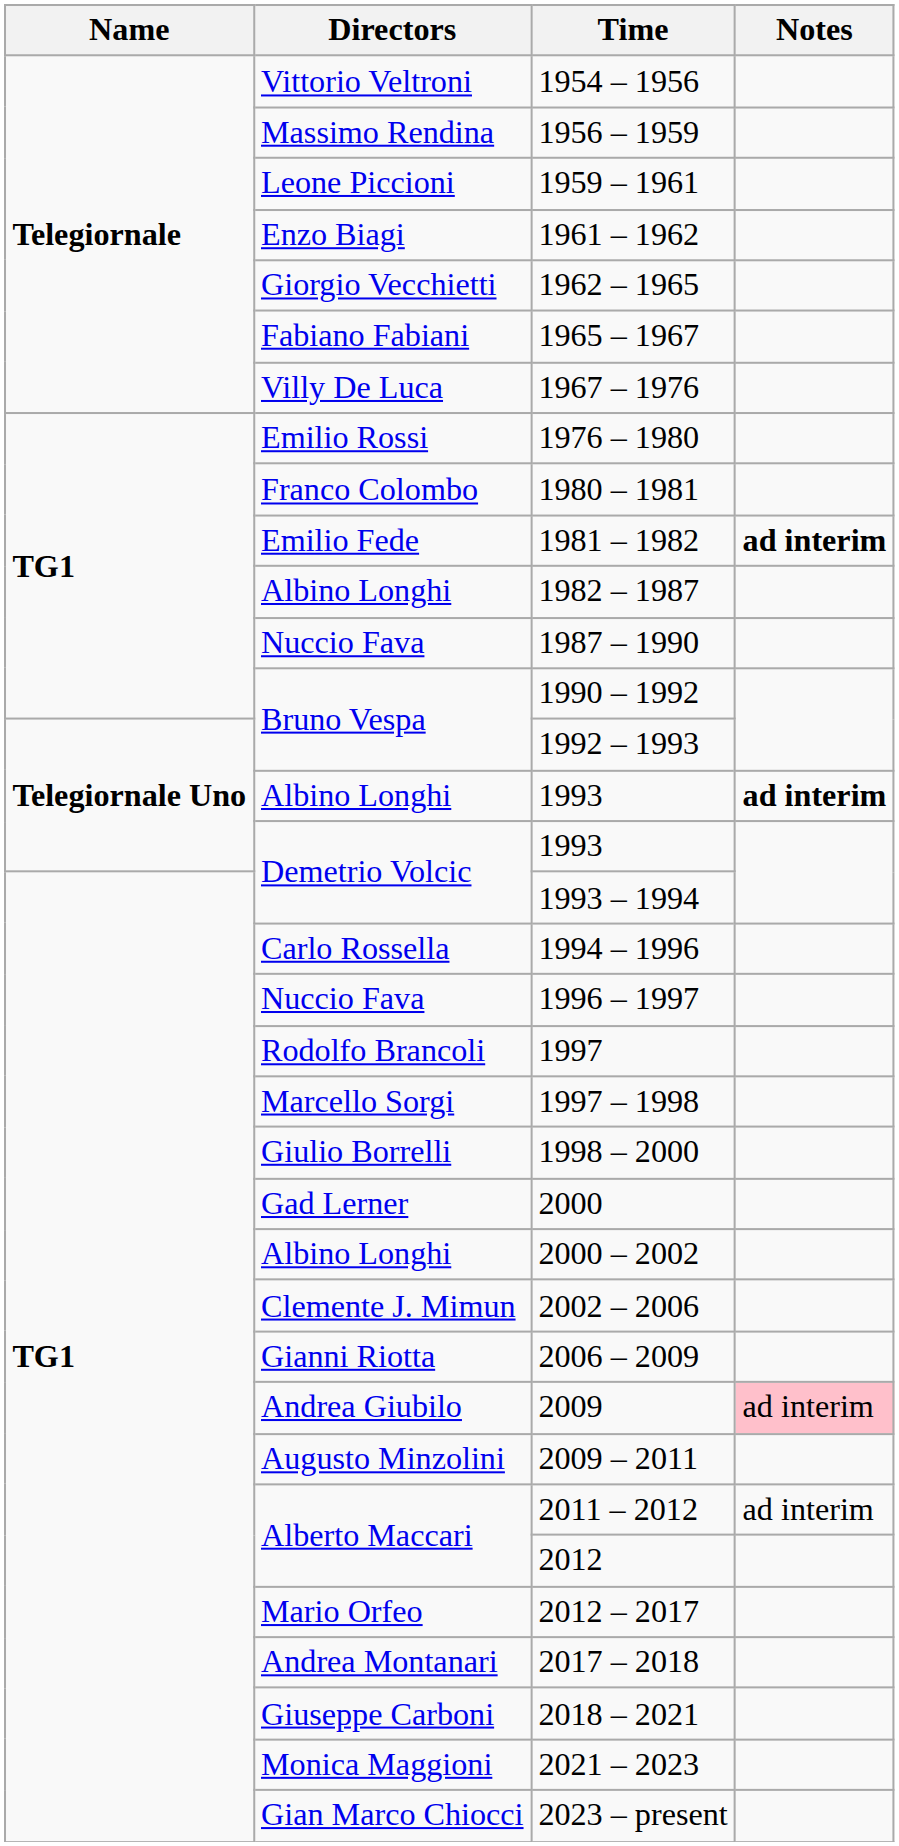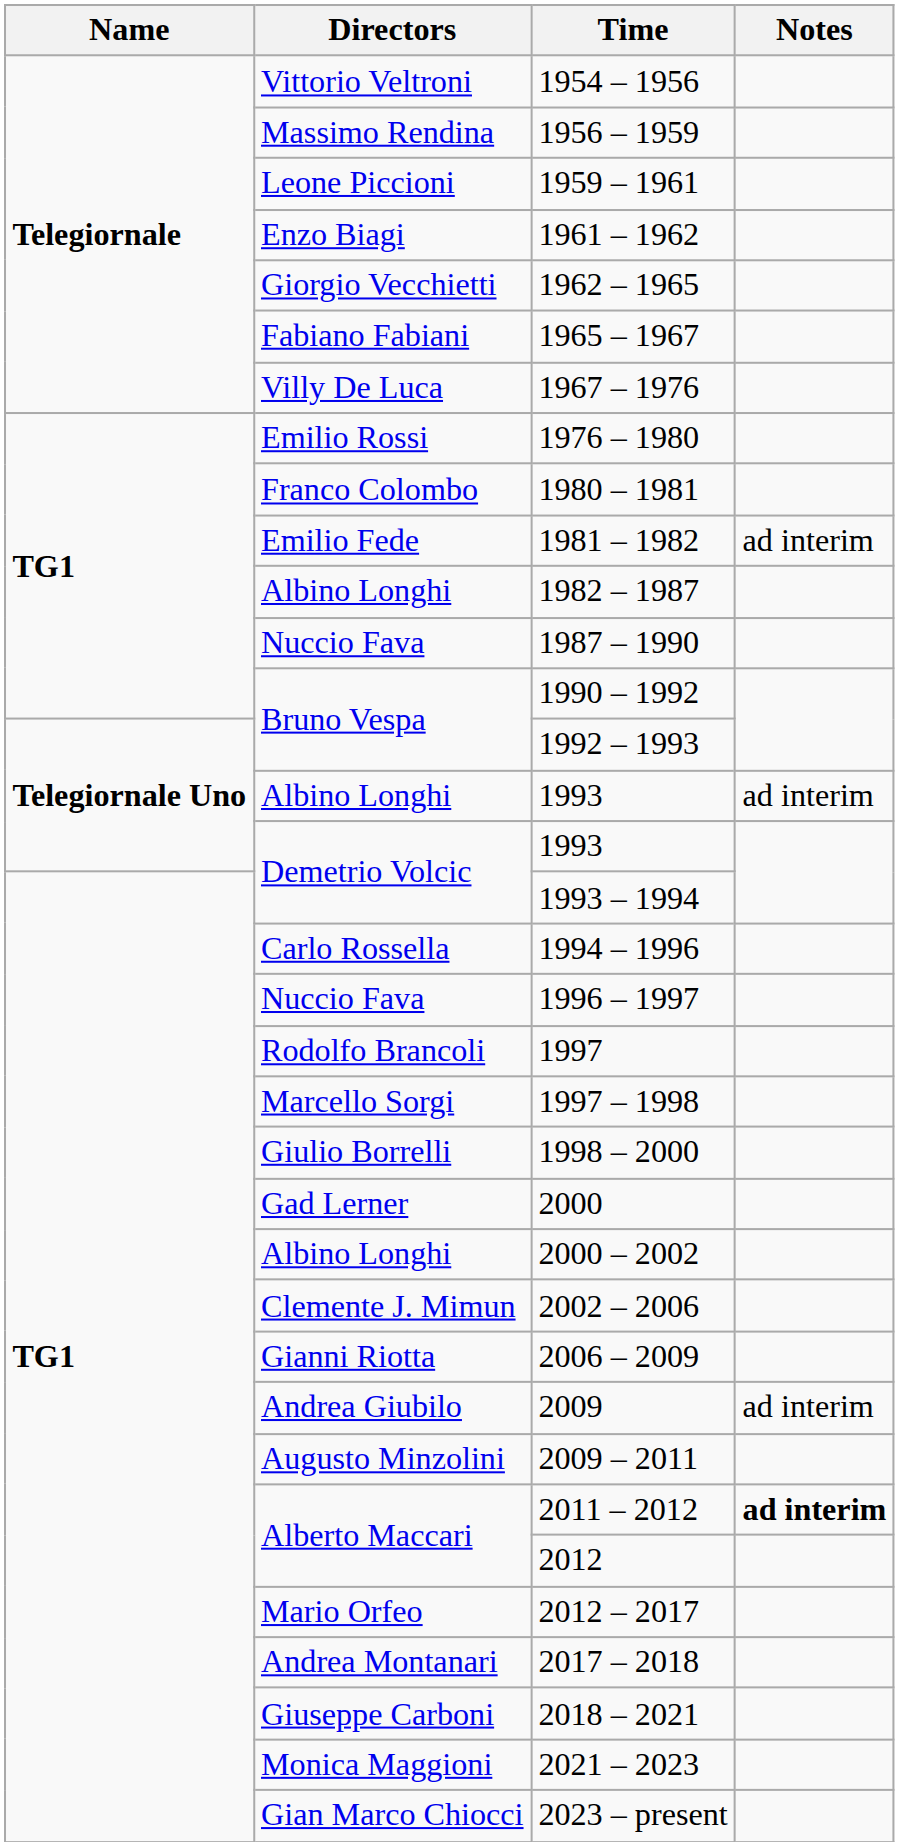(814, 540) bold -> (808, 540) normal
(814, 795) bold -> (808, 795) normal
(808, 1407) pink background -> (808, 1407) no background
(808, 1509) normal -> (814, 1509) bold
